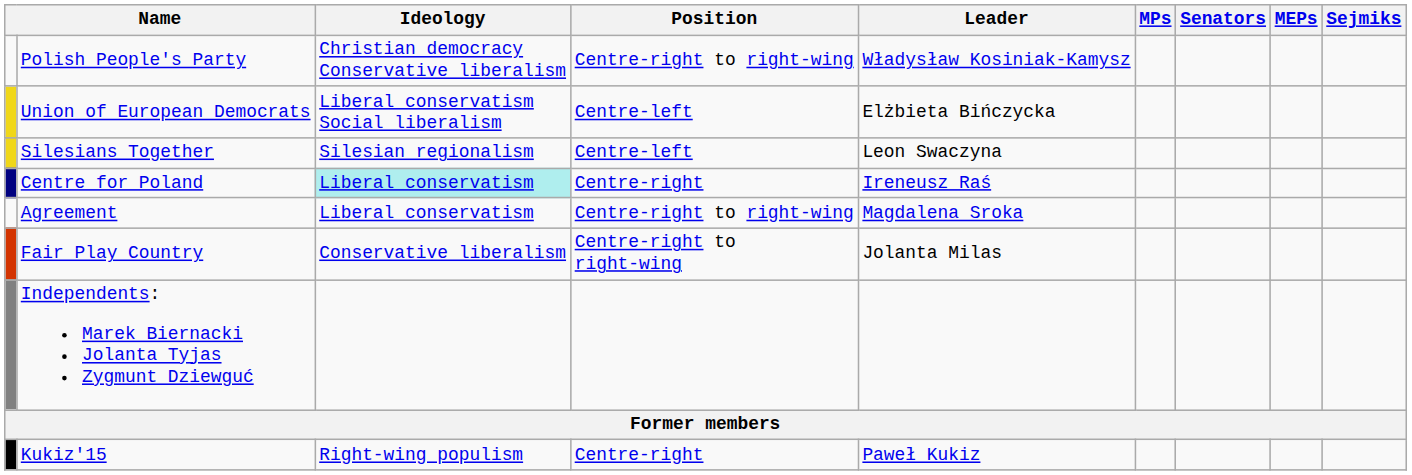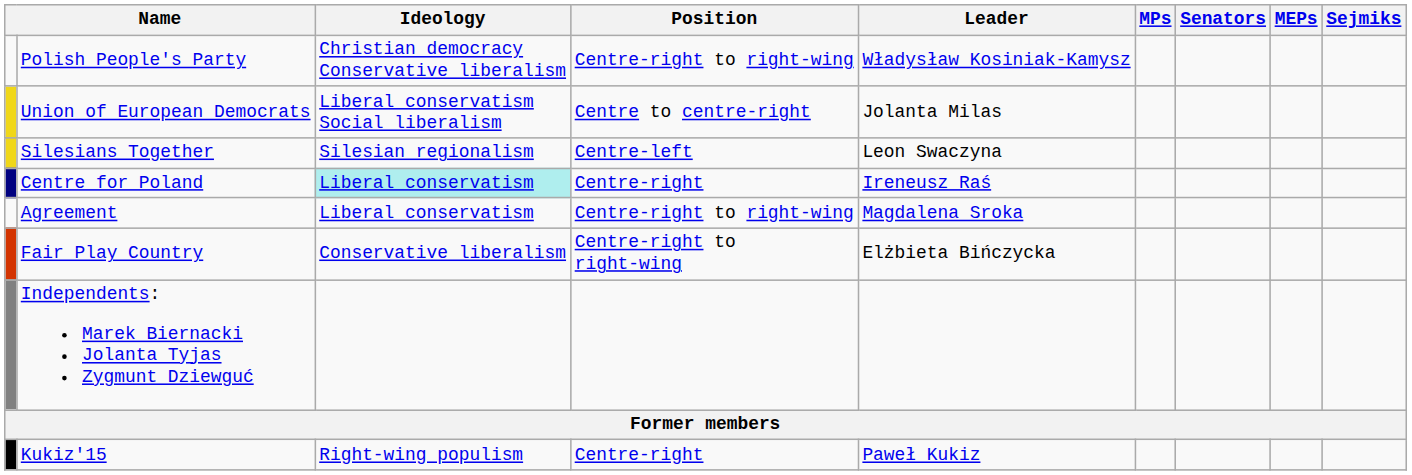(634, 112) Centre-left -> (693, 112) Centre to centre-right
(959, 112) Elżbieta Bińczycka -> (932, 112) Jolanta Milas
(932, 253) Jolanta Milas -> (959, 253) Elżbieta Bińczycka
